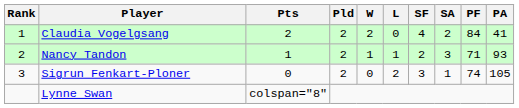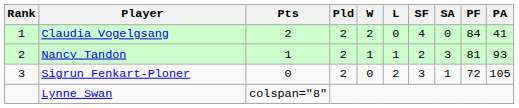(448, 34) 2 -> (448, 34) 0
(473, 54) 71 -> (473, 54) 81
(473, 74) 74 -> (473, 74) 72
